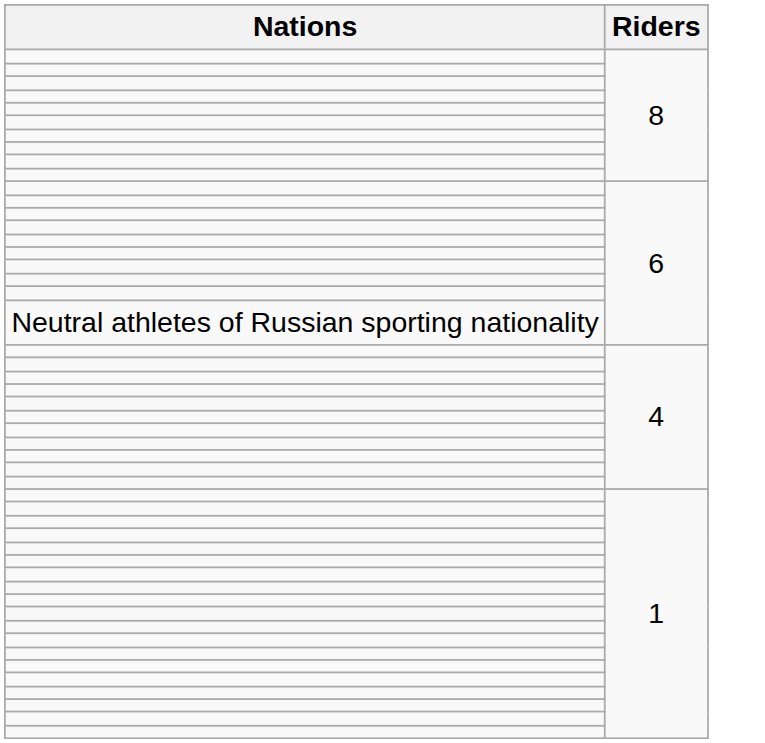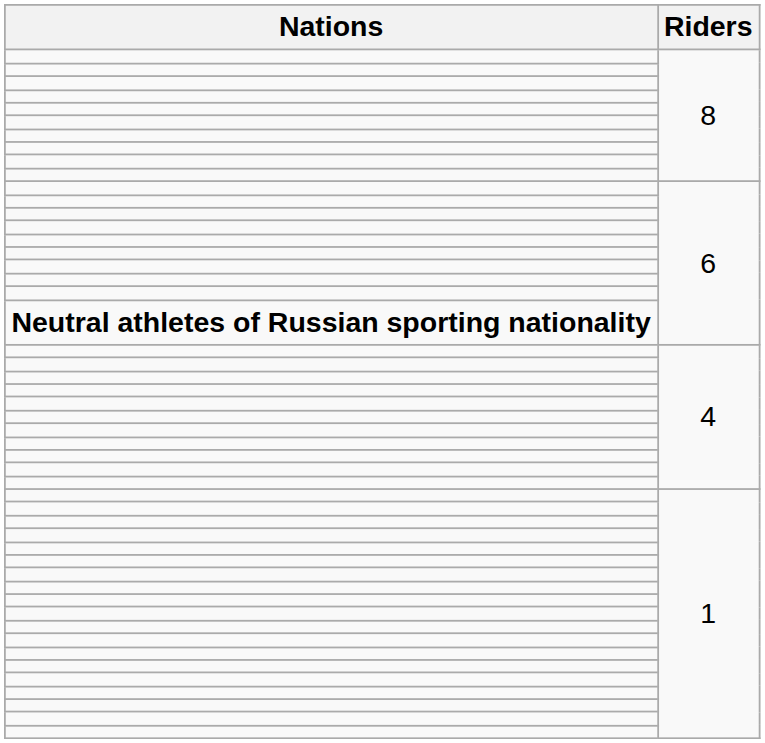(305, 321) normal -> (331, 321) bold
